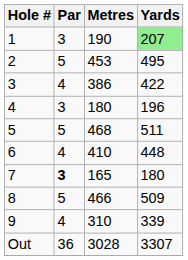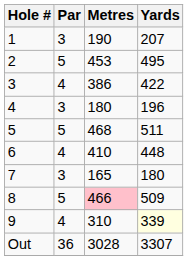(153, 38) lightgreen background -> (153, 38) no background
(62, 175) bold -> (62, 175) normal
(99, 198) no background -> (99, 198) pink background
(153, 221) no background -> (153, 221) lightyellow background
